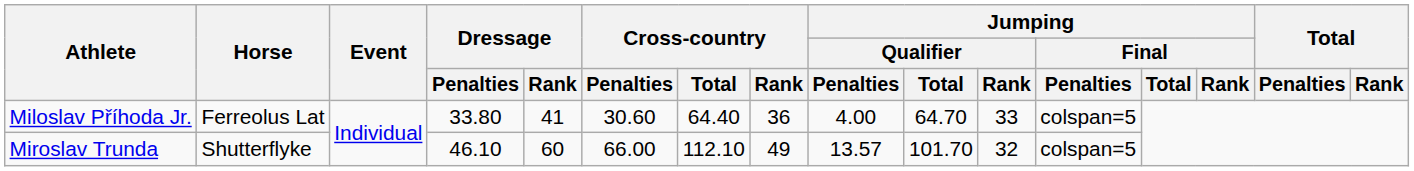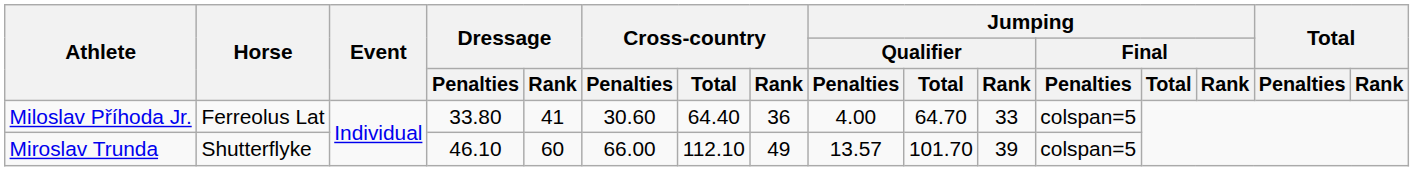(1007, 150) 32 -> (1007, 150) 39
